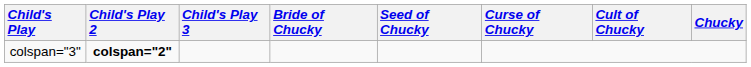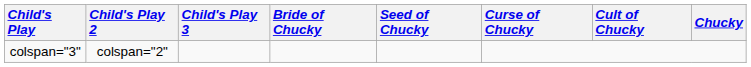(132, 51) bold -> (132, 51) normal
